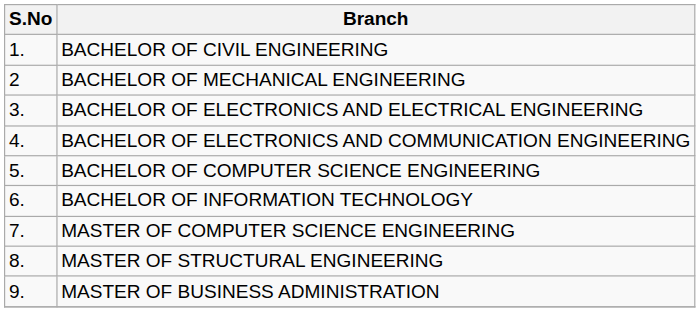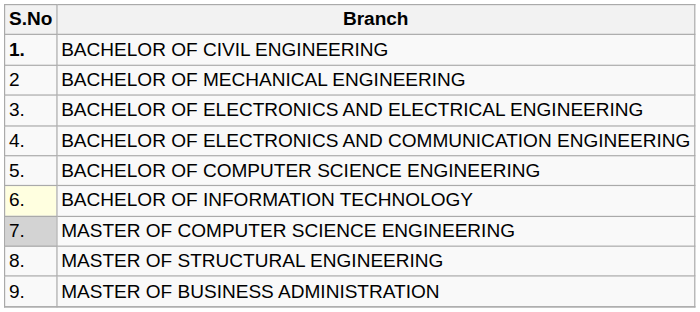(17, 49) normal -> (17, 49) bold
(17, 200) no background -> (17, 200) lightyellow background
(17, 230) no background -> (17, 230) lightgrey background
